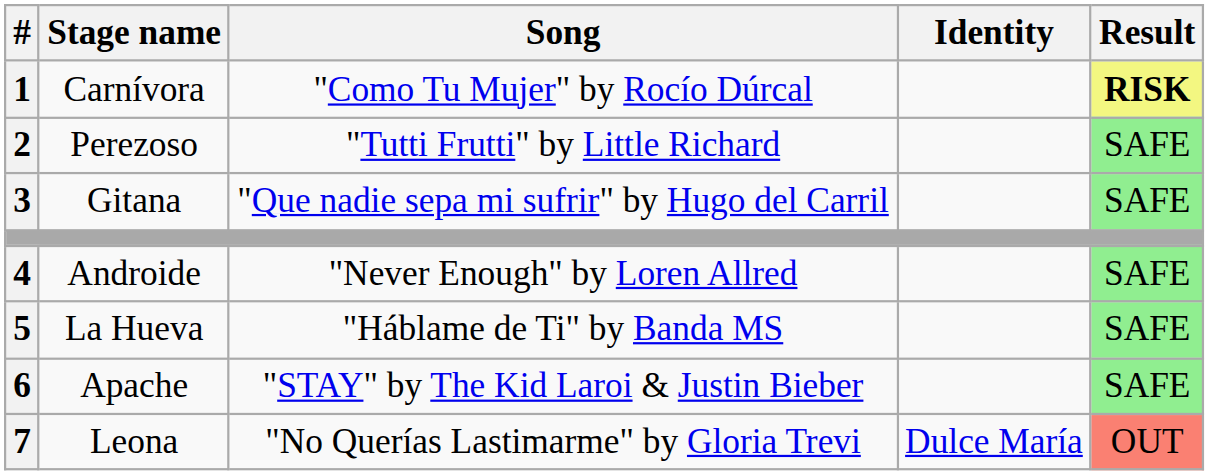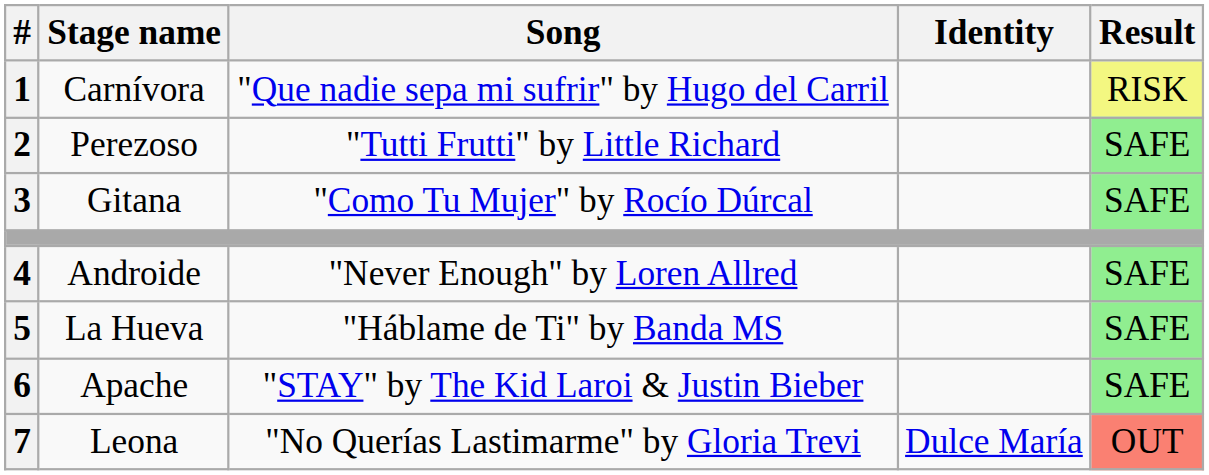(563, 88) "Como Tu Mujer" by Rocío Dúrcal -> (563, 88) "Que nadie sepa mi sufrir" by Hugo del Carril
(1147, 88) bold -> (1147, 88) normal
(563, 200) "Que nadie sepa mi sufrir" by Hugo del Carril -> (563, 200) "Como Tu Mujer" by Rocío Dúrcal
